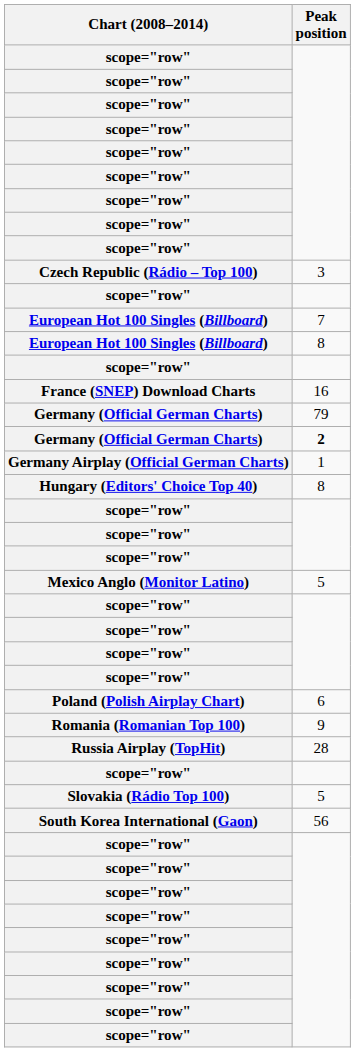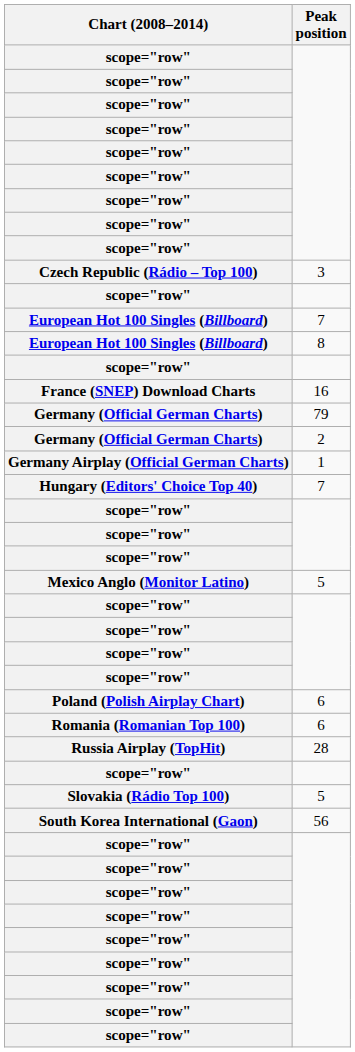(321, 438) bold -> (321, 438) normal
(321, 486) 8 -> (321, 486) 7
(321, 725) 9 -> (321, 725) 6
